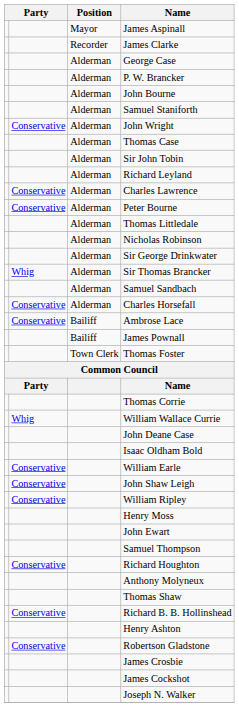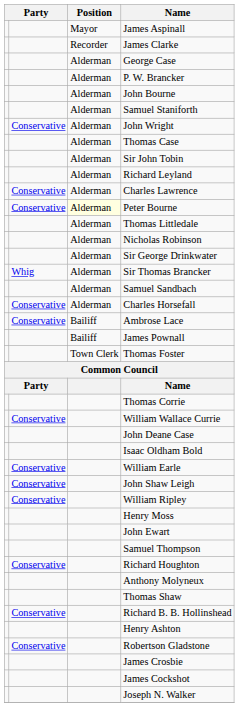(91, 207) no background -> (91, 207) lightyellow background
(23, 418) Whig -> (38, 418) Conservative
